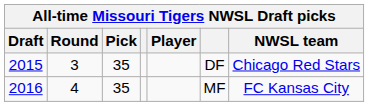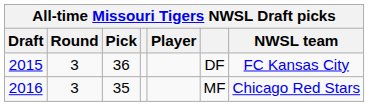(121, 64) 35 -> (121, 64) 36
(296, 64) Chicago Red Stars -> (296, 64) FC Kansas City
(75, 88) 4 -> (75, 88) 3
(296, 88) FC Kansas City -> (296, 88) Chicago Red Stars
